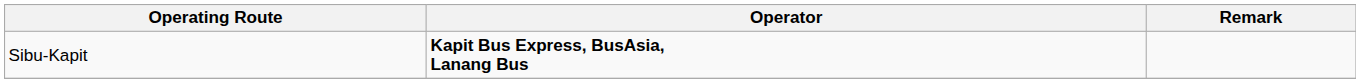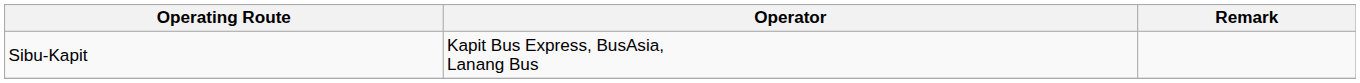(548, 54) bold -> (556, 54) normal
